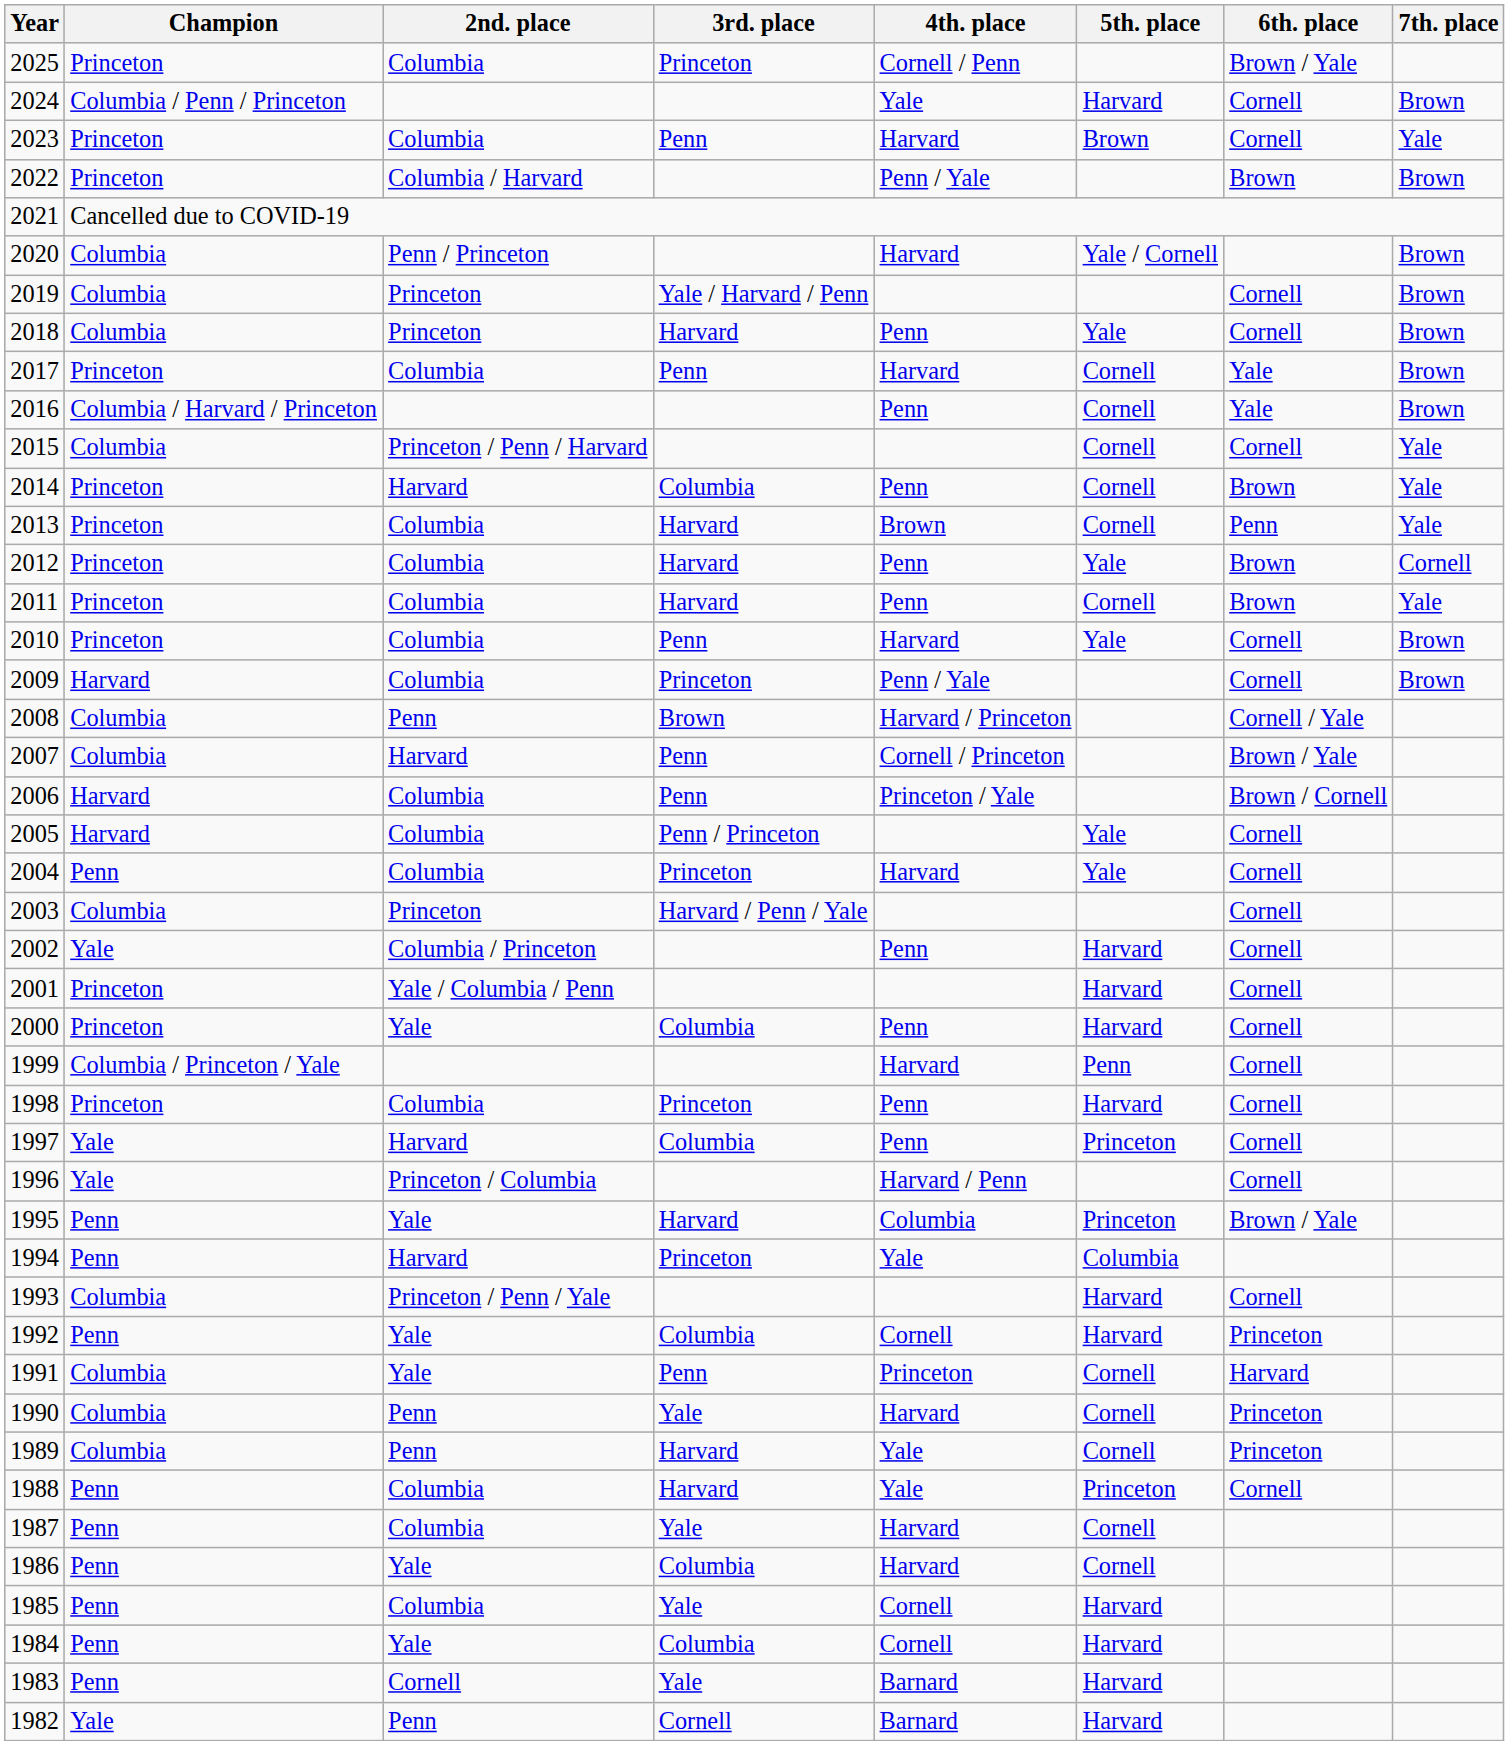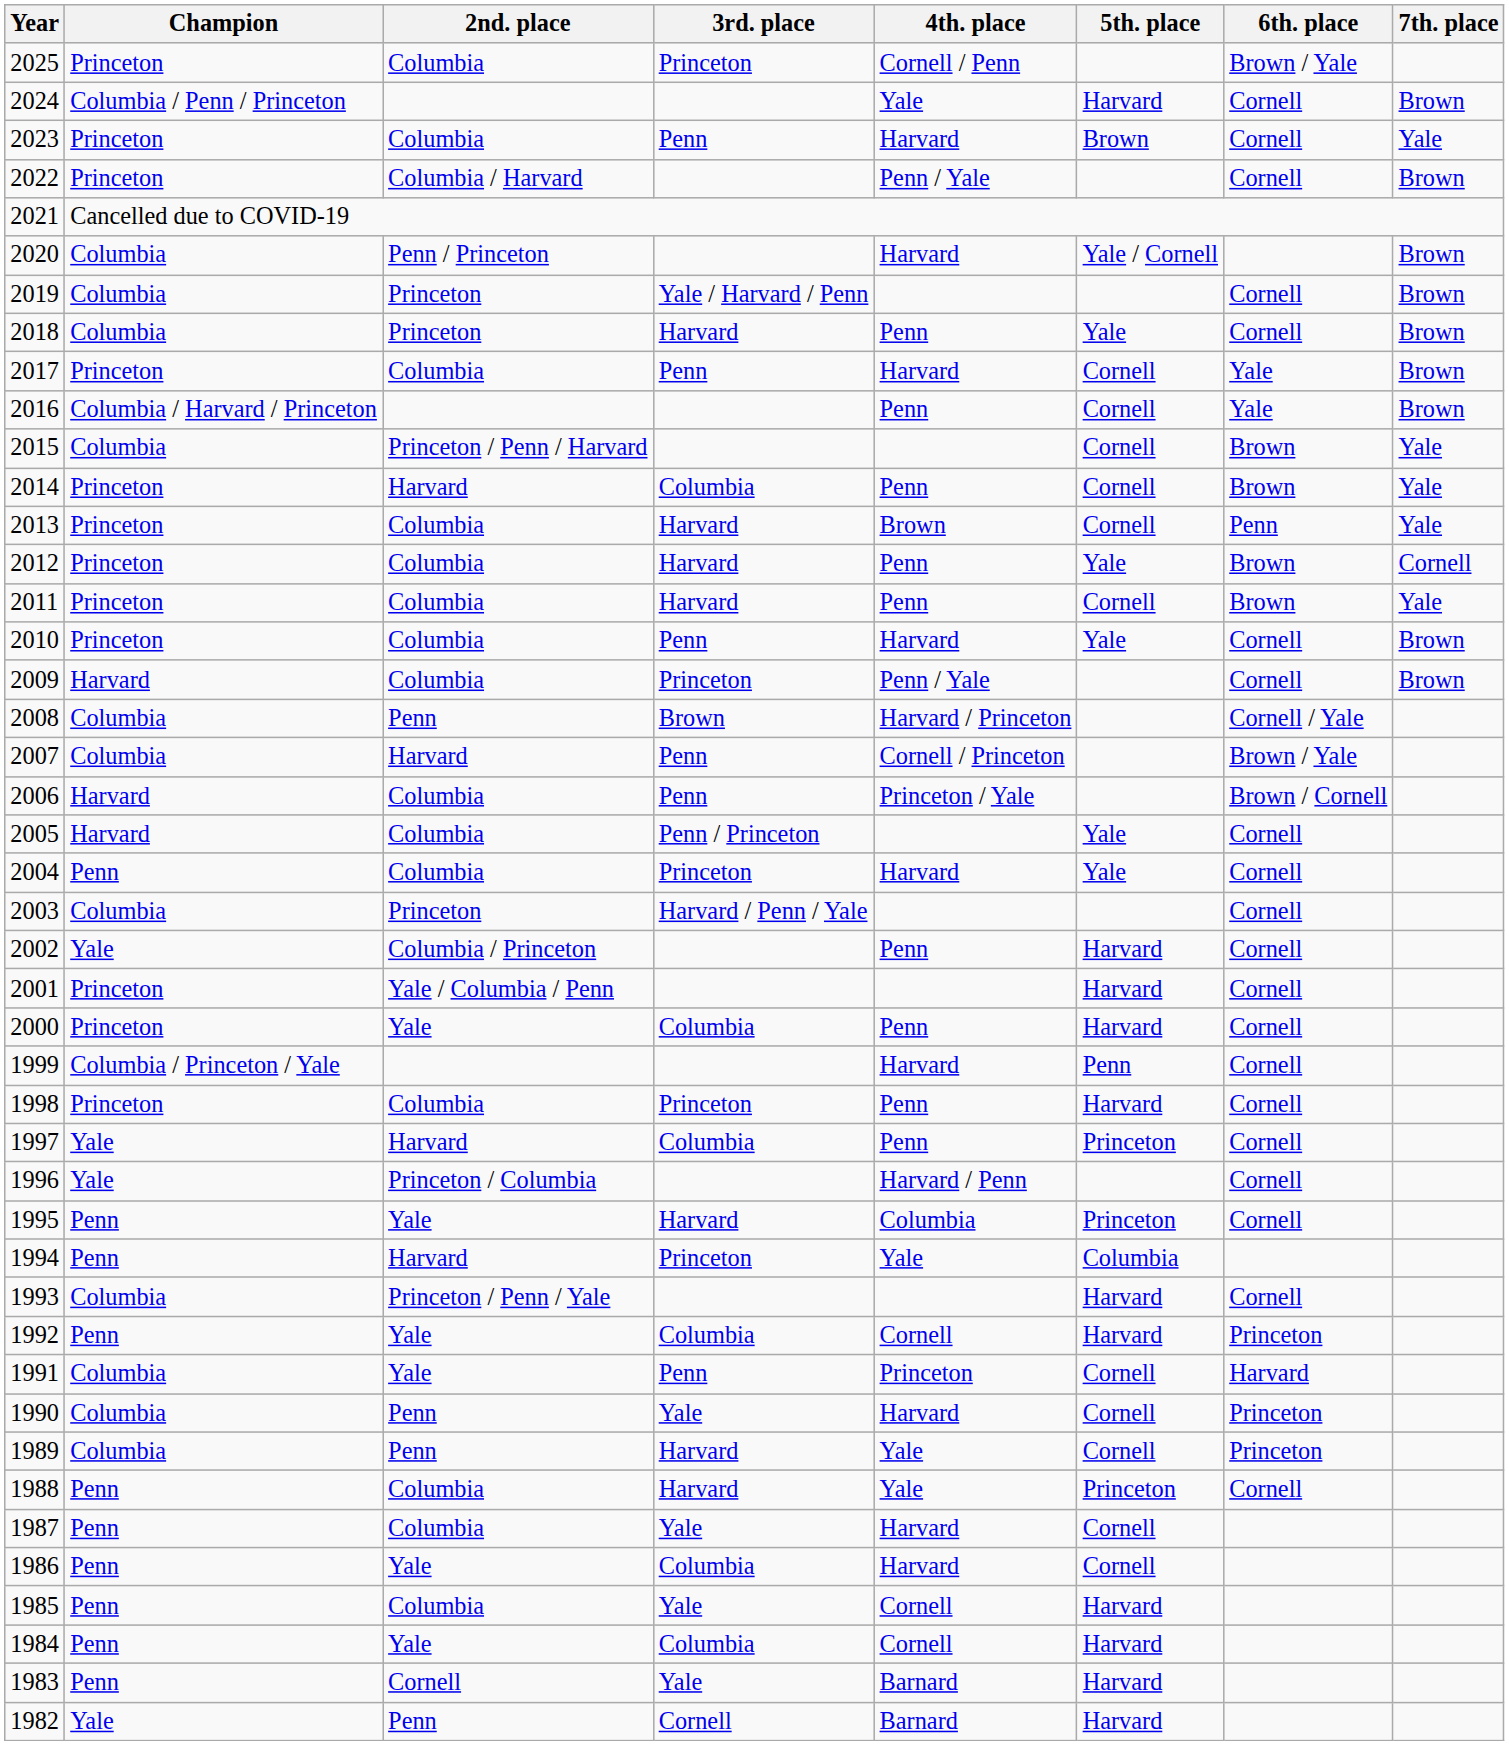(1262, 178) Brown -> (1266, 178) Cornell
(1266, 448) Cornell -> (1262, 448) Brown
(1293, 1219) Brown / Yale -> (1266, 1219) Cornell
